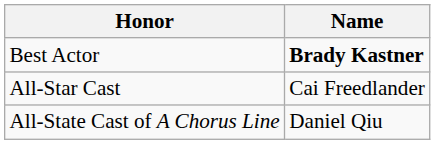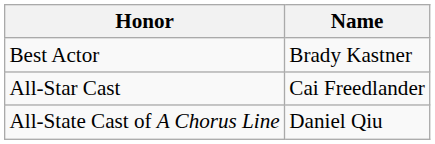(357, 54) bold -> (351, 54) normal
